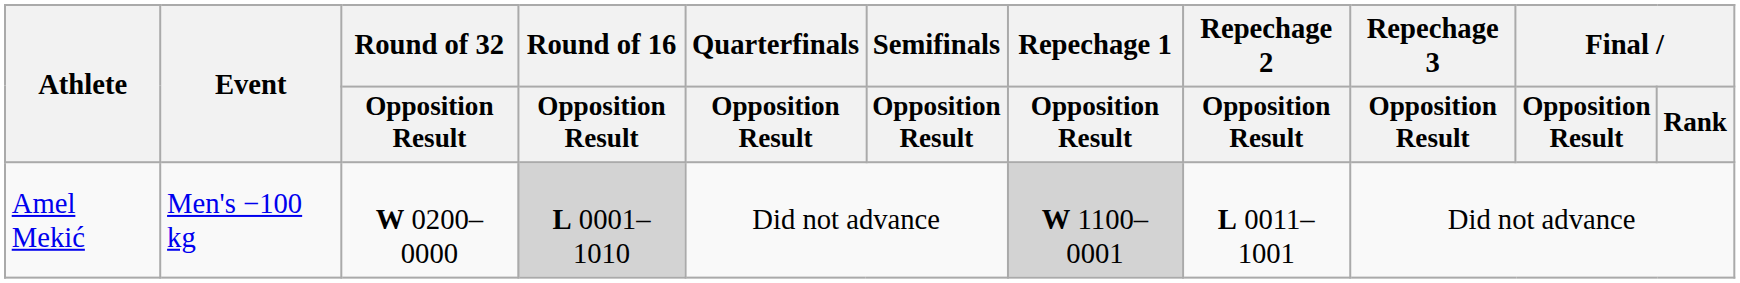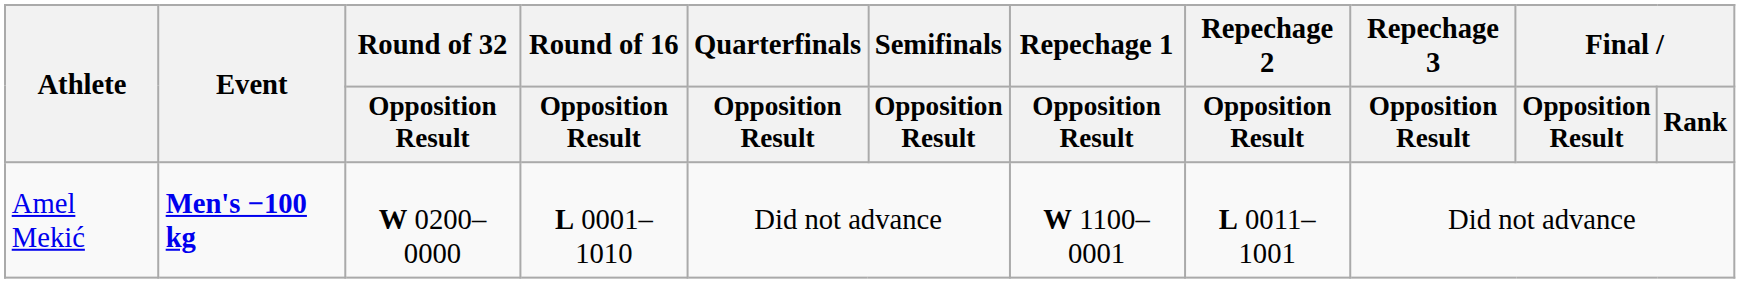(235, 219) normal -> (236, 219) bold
(602, 236) lightgrey background -> (604, 236) no background
(1095, 236) lightgrey background -> (1097, 236) no background
